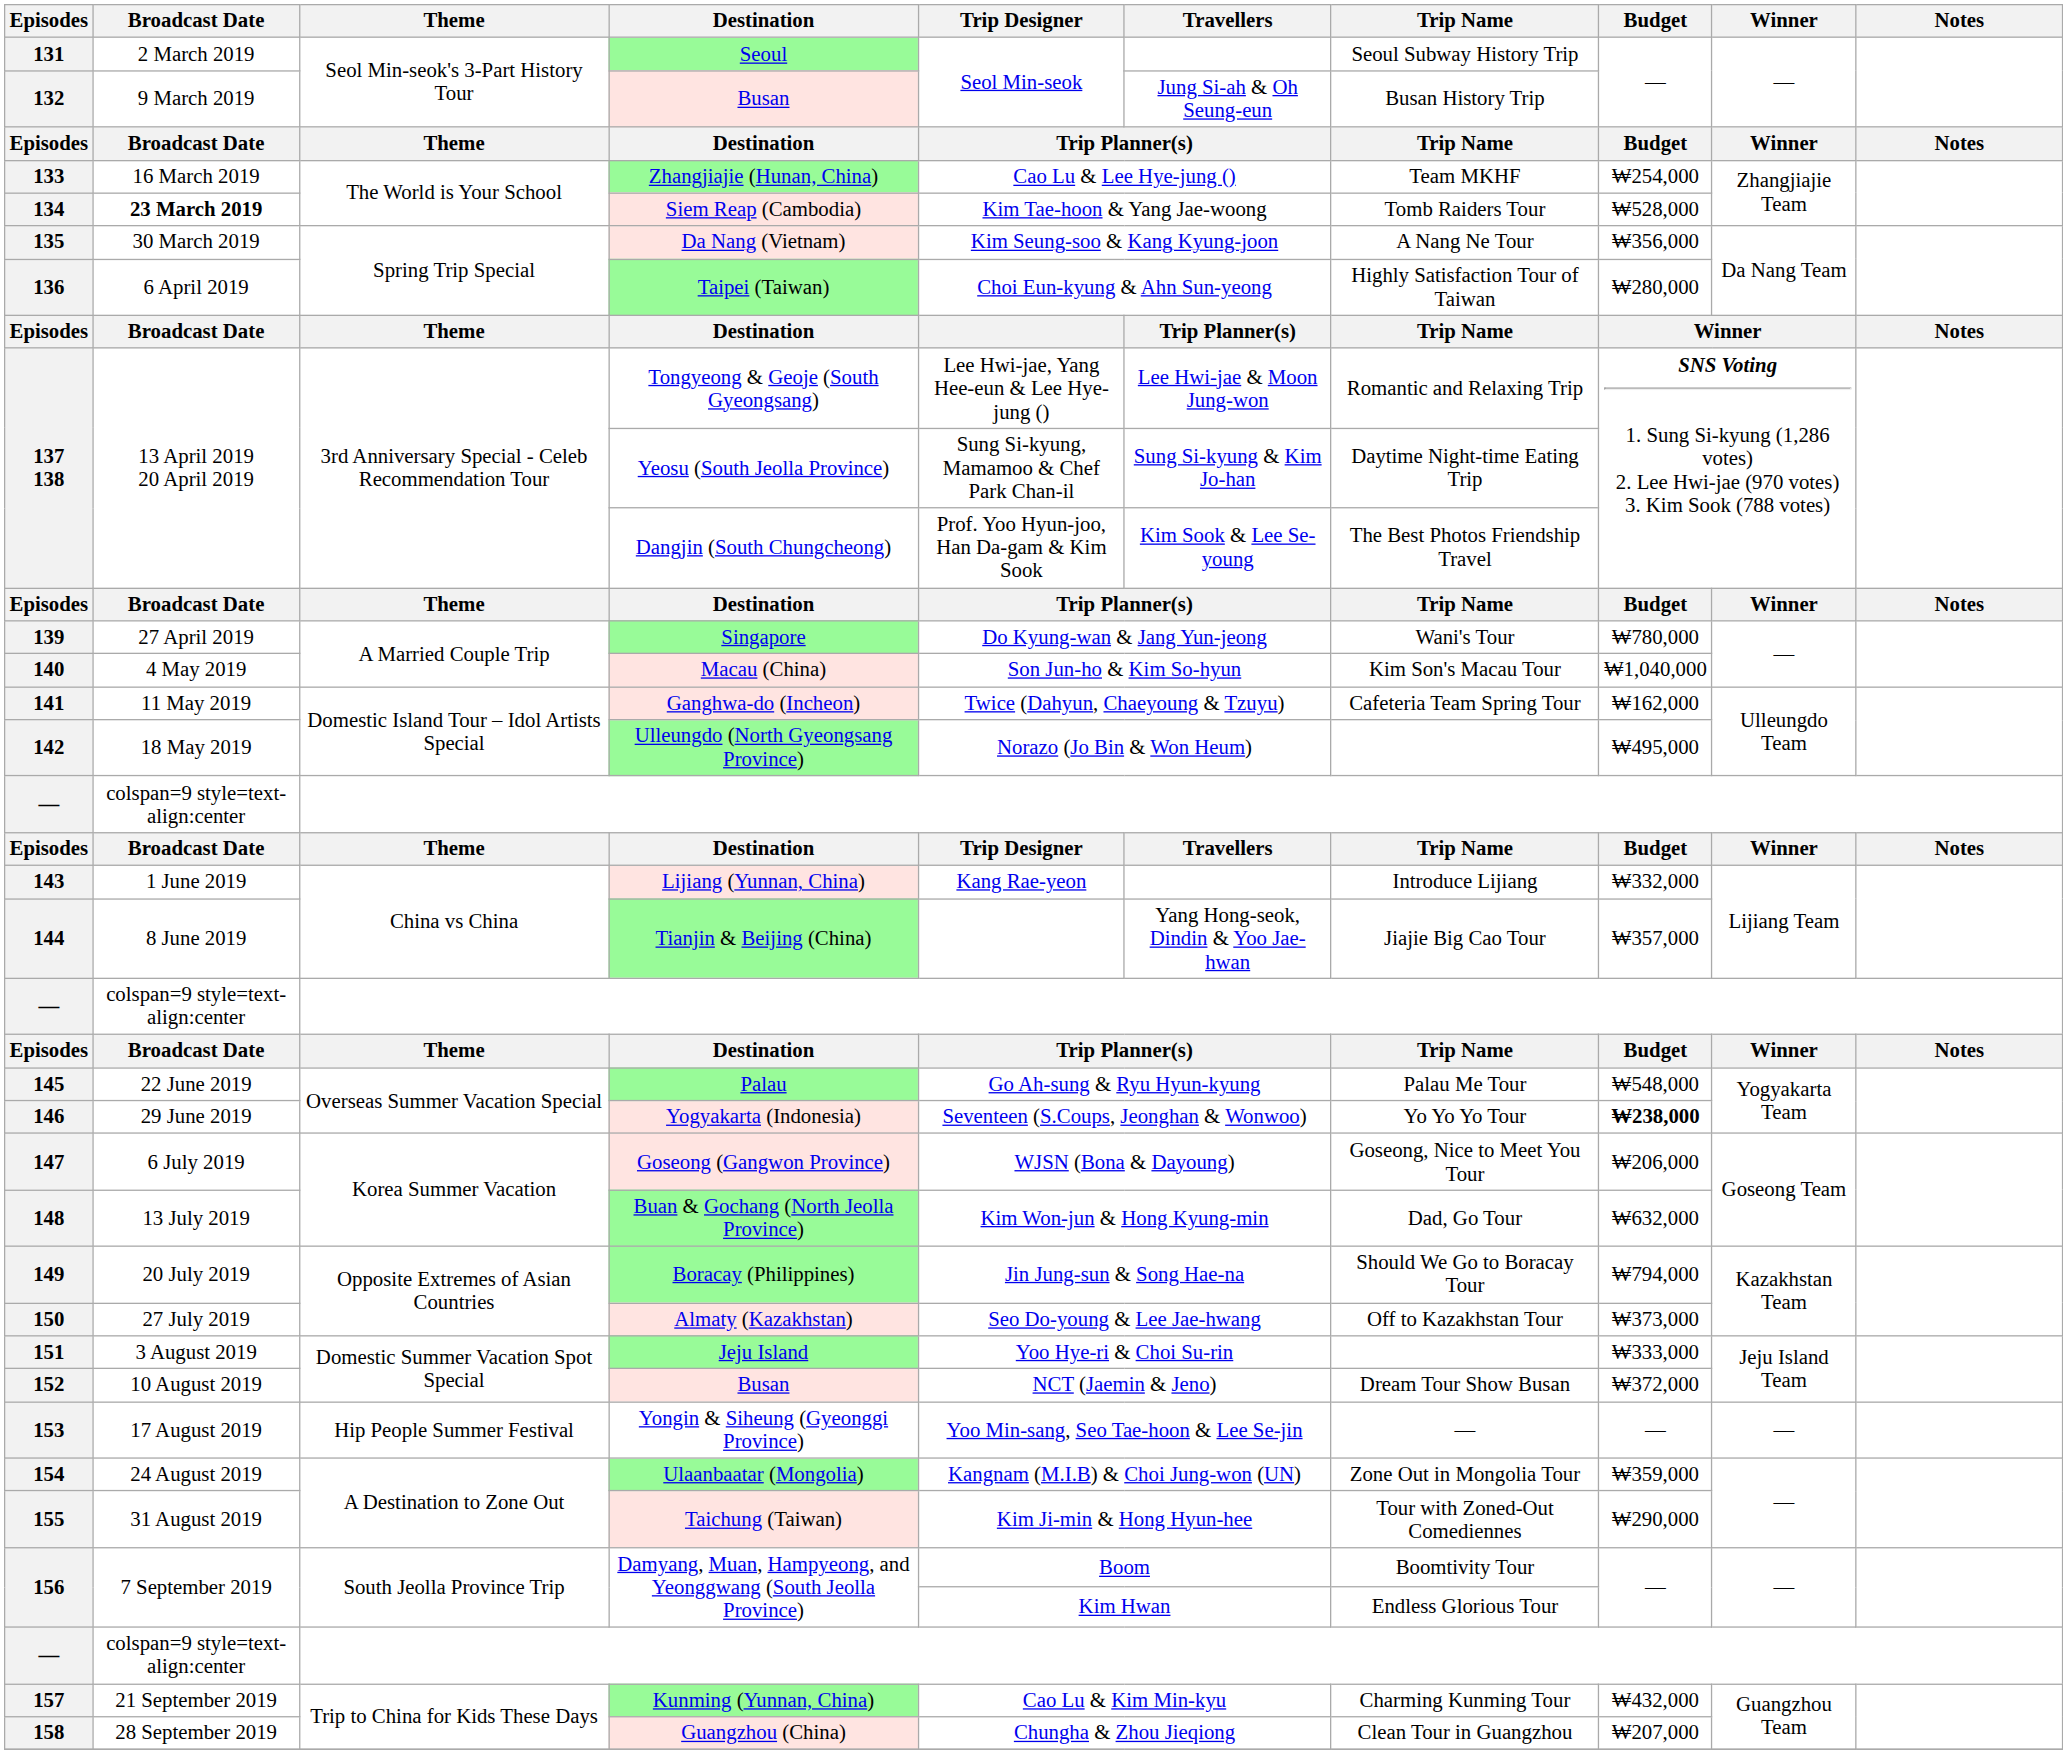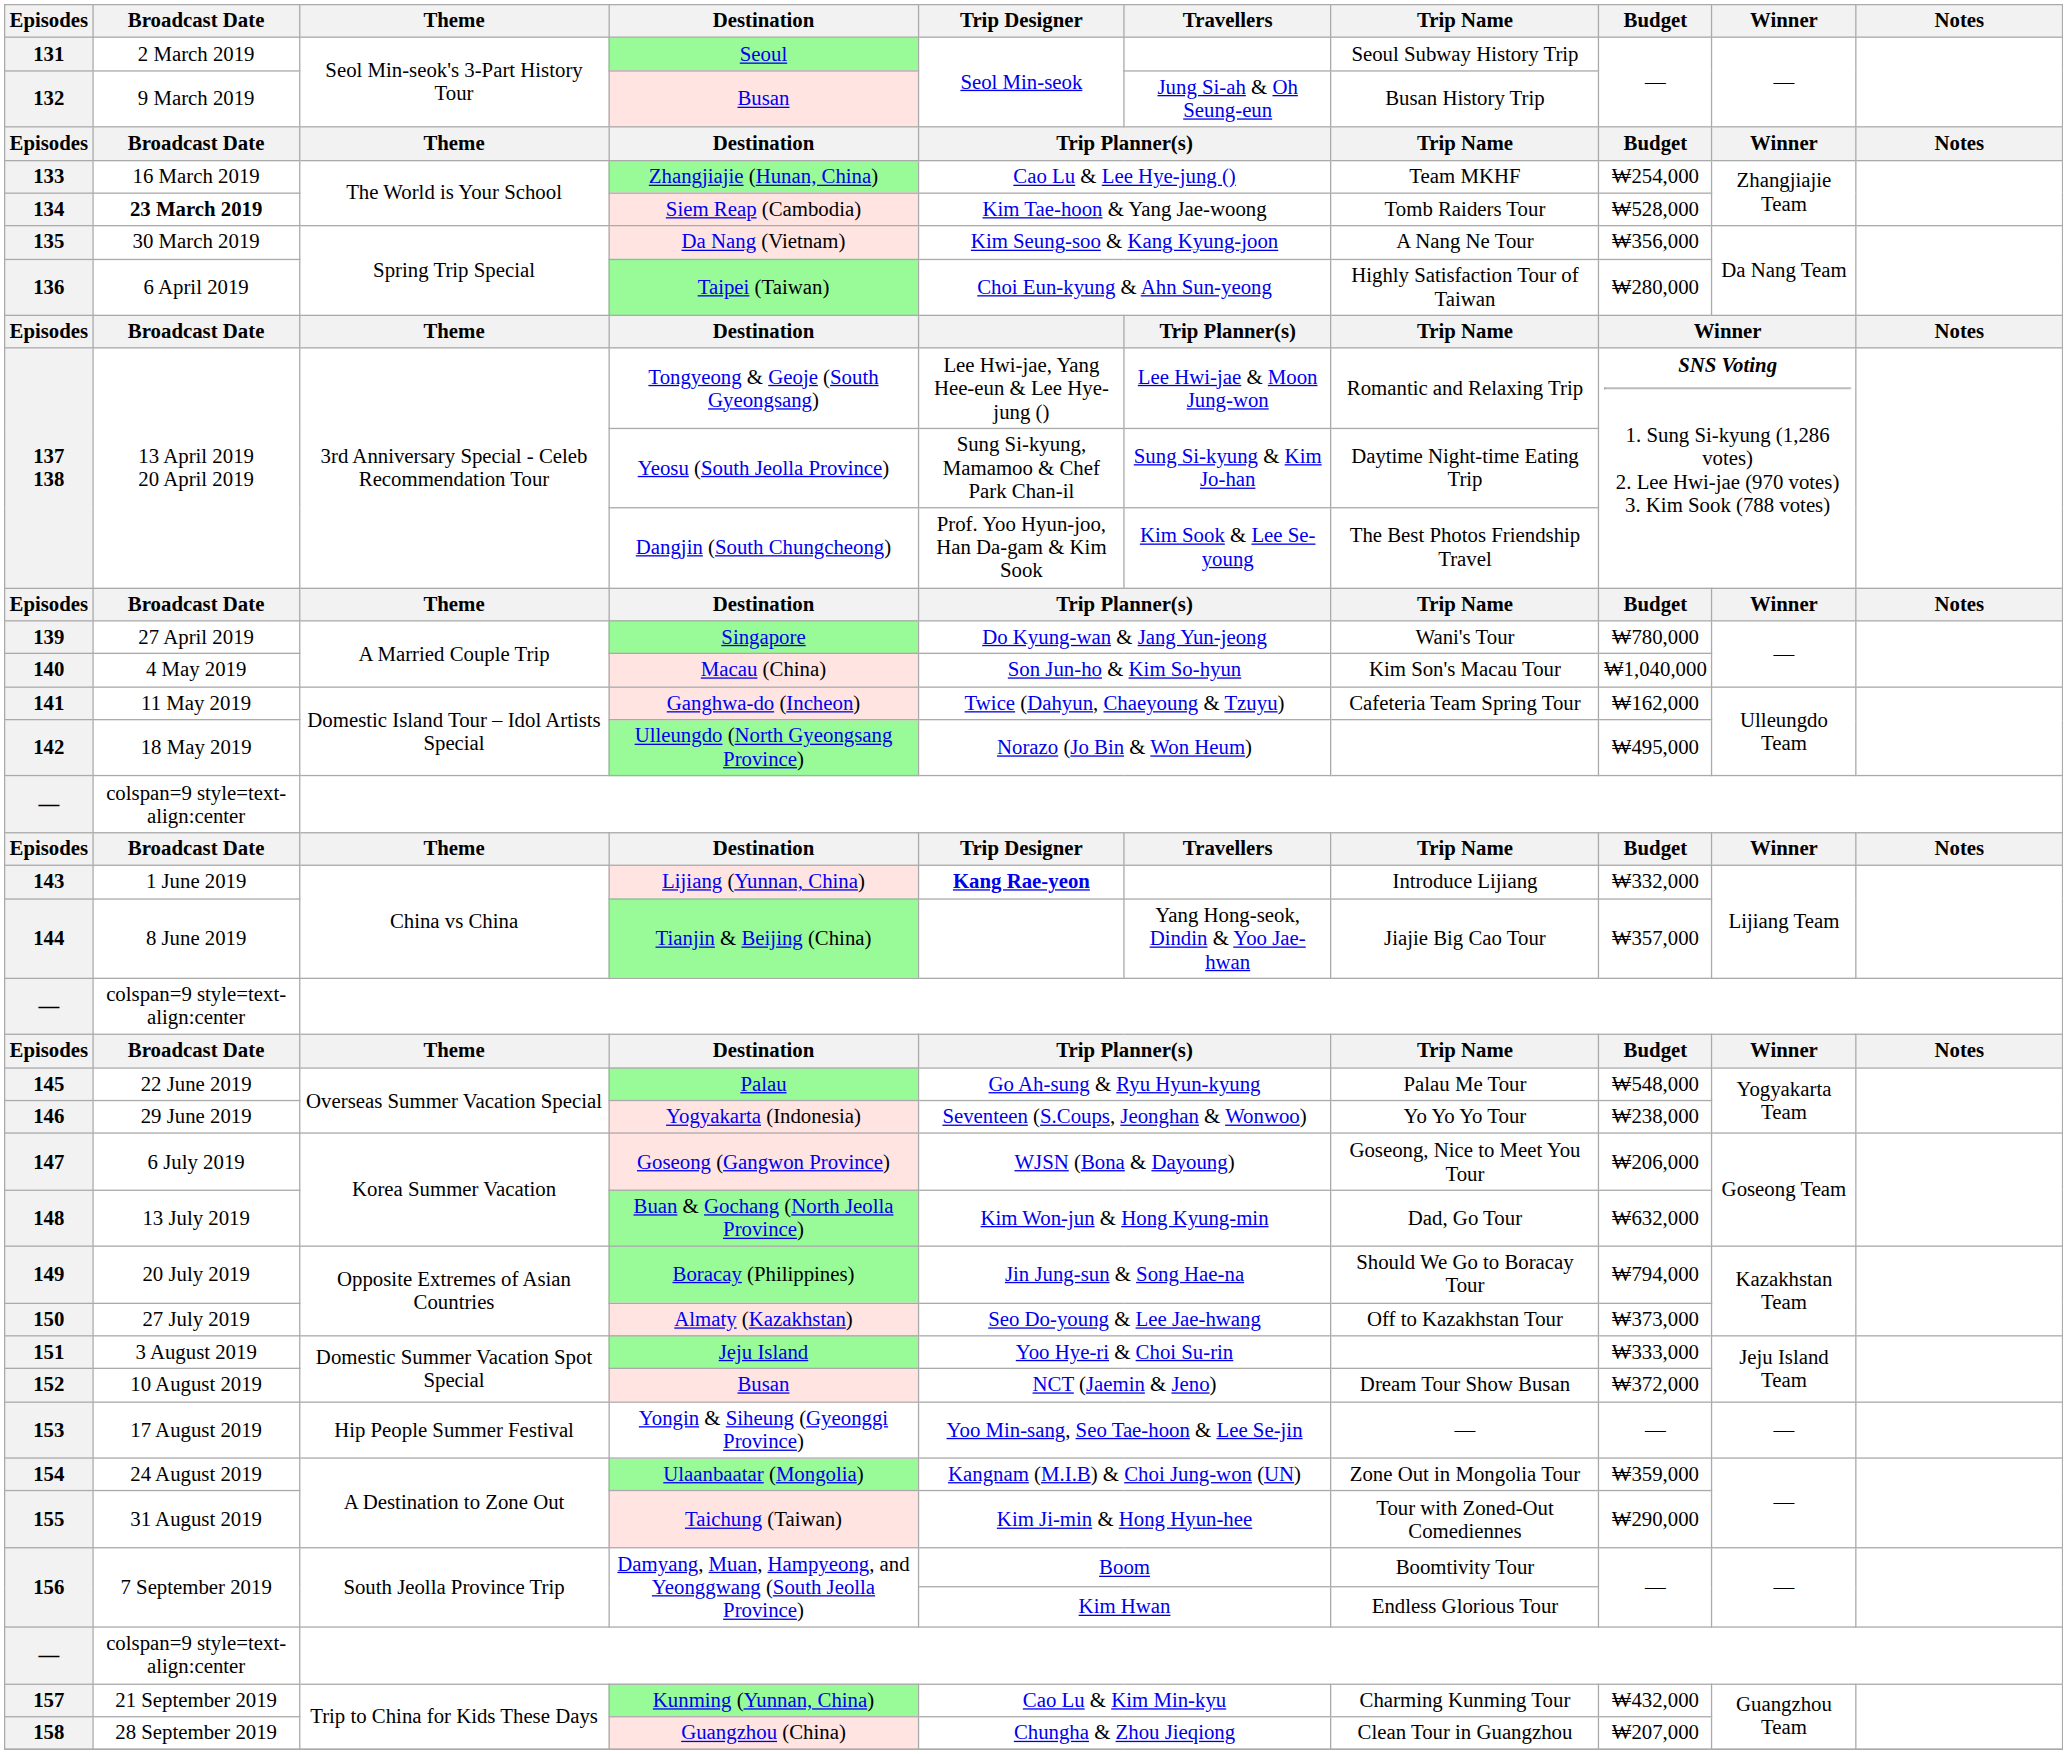(1021, 881) normal -> (1021, 881) bold
(1655, 1116) bold -> (1655, 1116) normal
